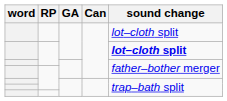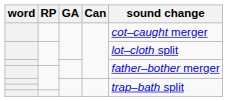(145, 32) lot–cloth split -> (160, 32) cot–caught merger
(149, 50) bold -> (145, 50) normal
